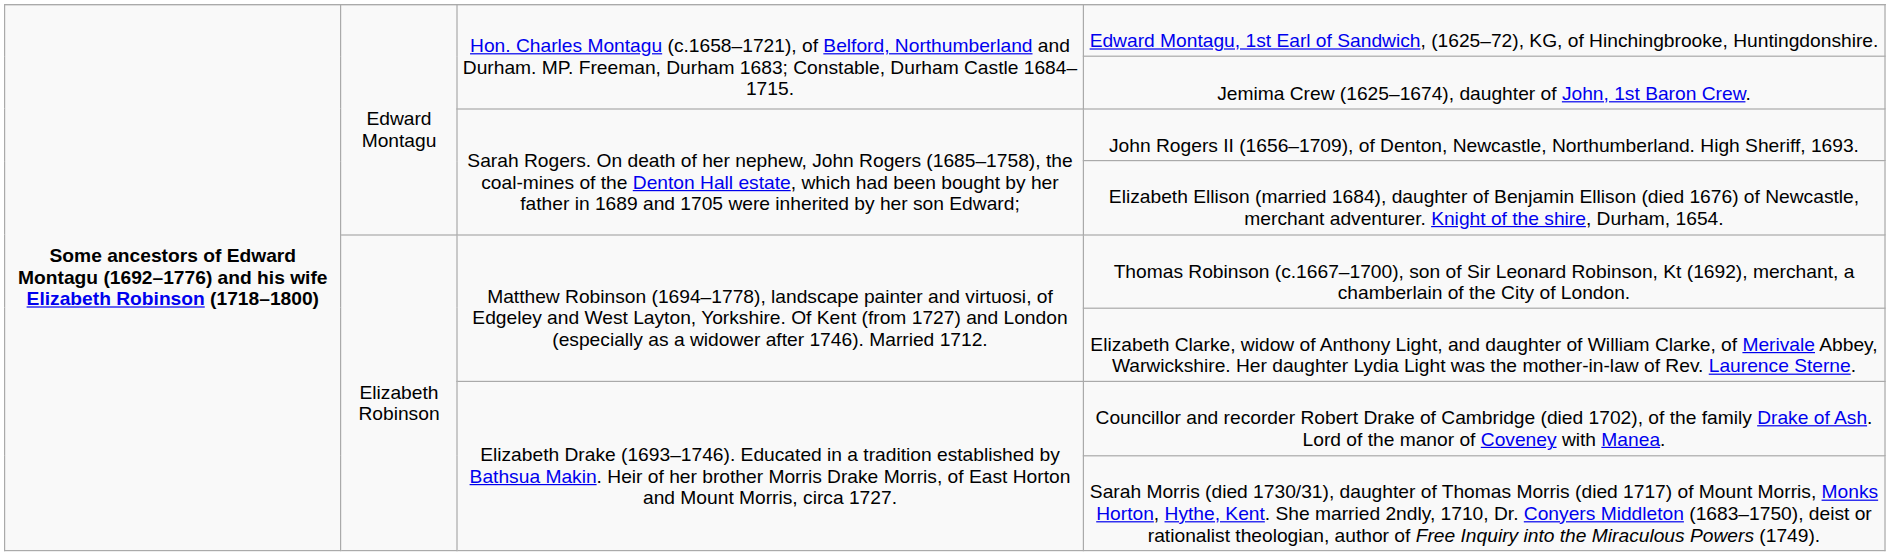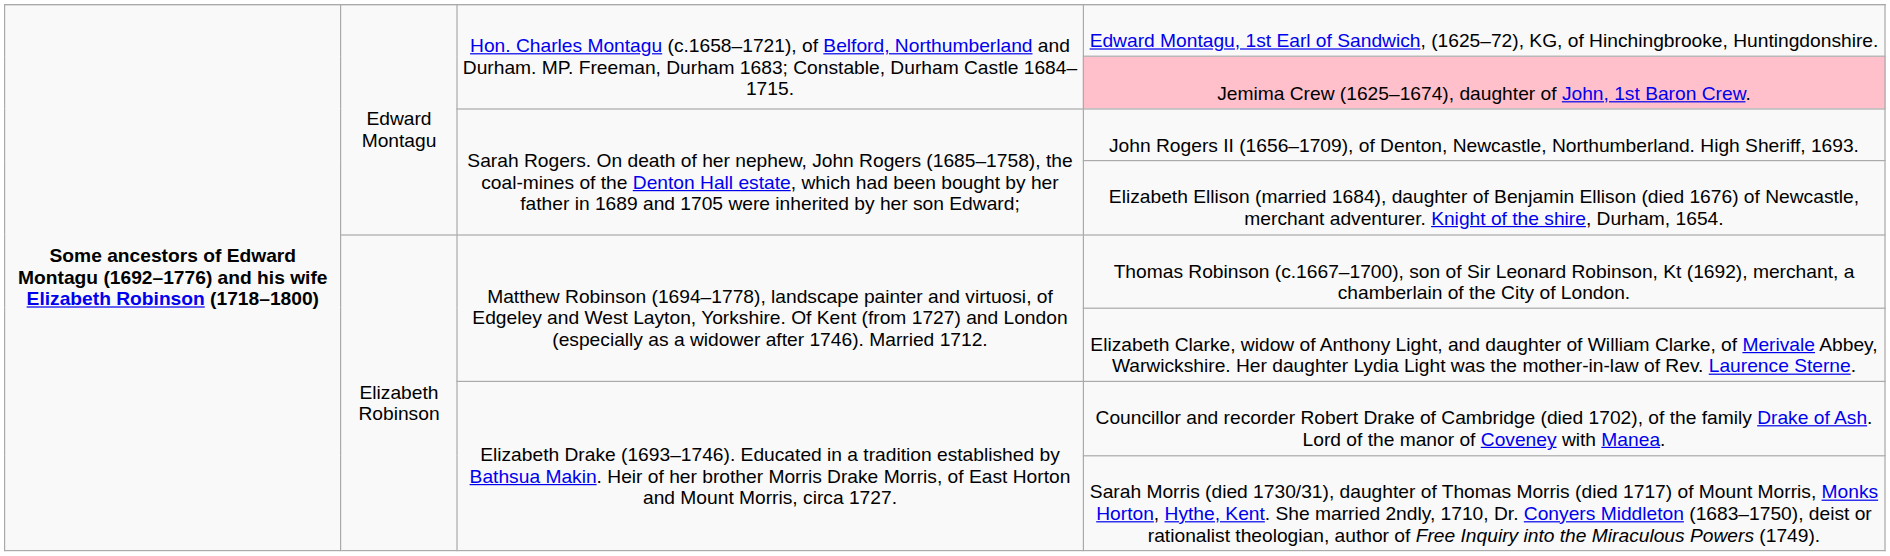(1484, 93) no background -> (1484, 93) pink background
